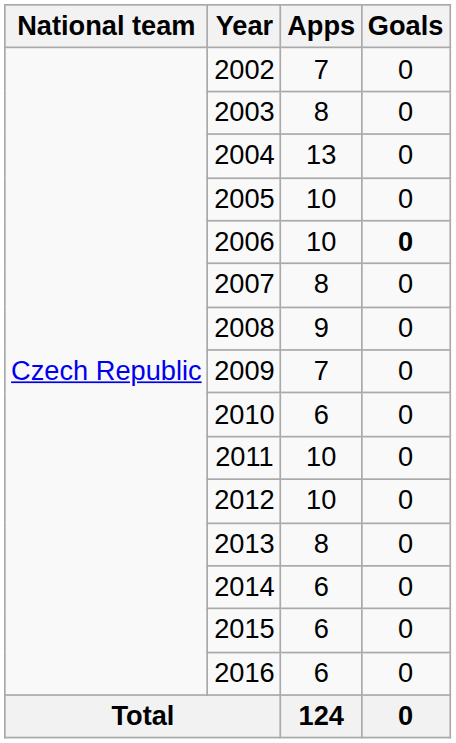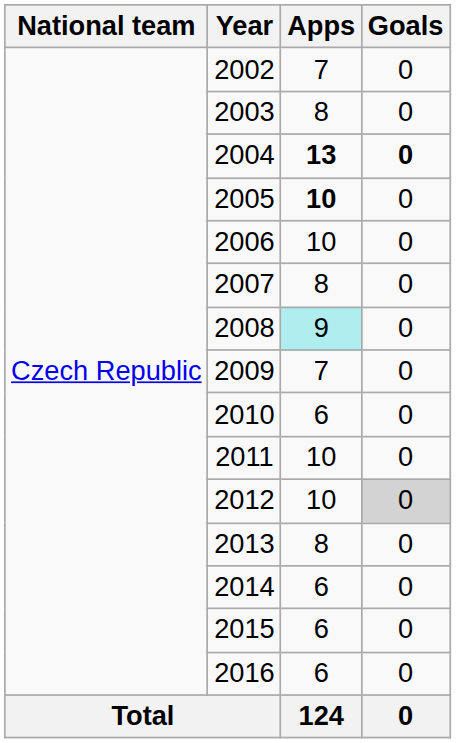(321, 155) normal -> (321, 155) bold
(406, 155) normal -> (406, 155) bold
(321, 198) normal -> (321, 198) bold
(406, 241) bold -> (406, 241) normal
(321, 328) no background -> (321, 328) paleturquoise background
(406, 500) no background -> (406, 500) lightgrey background
